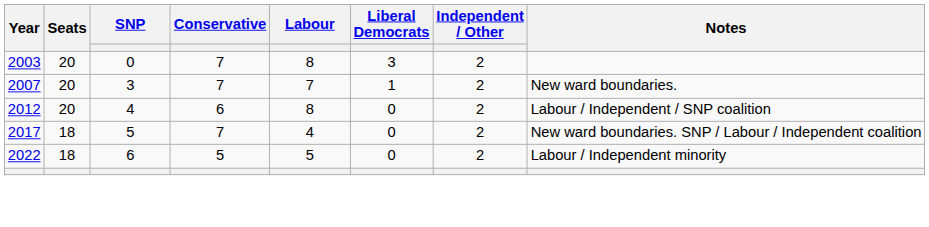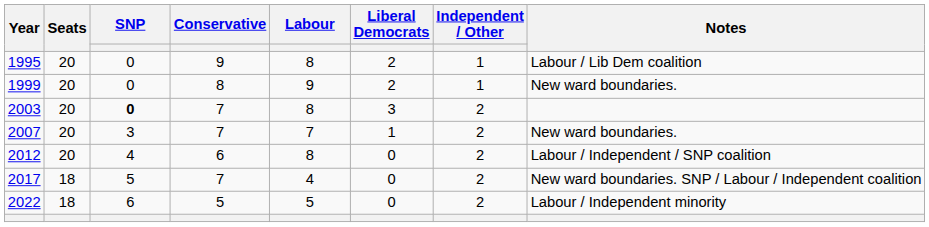+ row: (24, 62)
+ row: (24, 86)
(130, 62) normal -> (130, 109) bold
